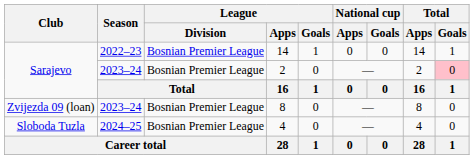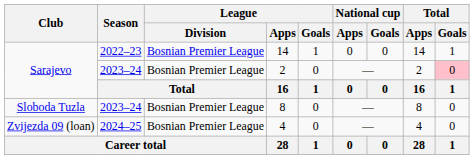(51, 107) Zvijezda 09 (loan) -> (51, 107) Sloboda Tuzla
(51, 126) Sloboda Tuzla -> (51, 126) Zvijezda 09 (loan)
